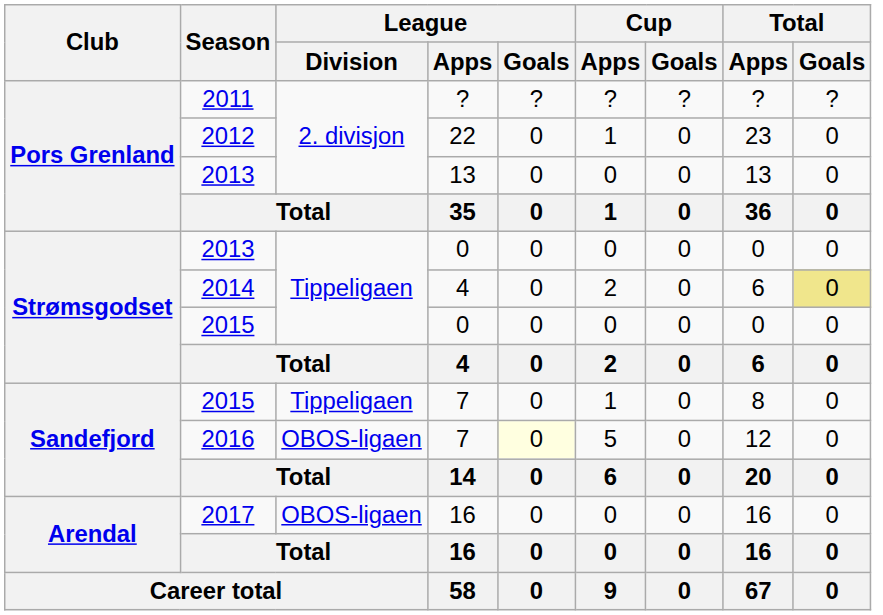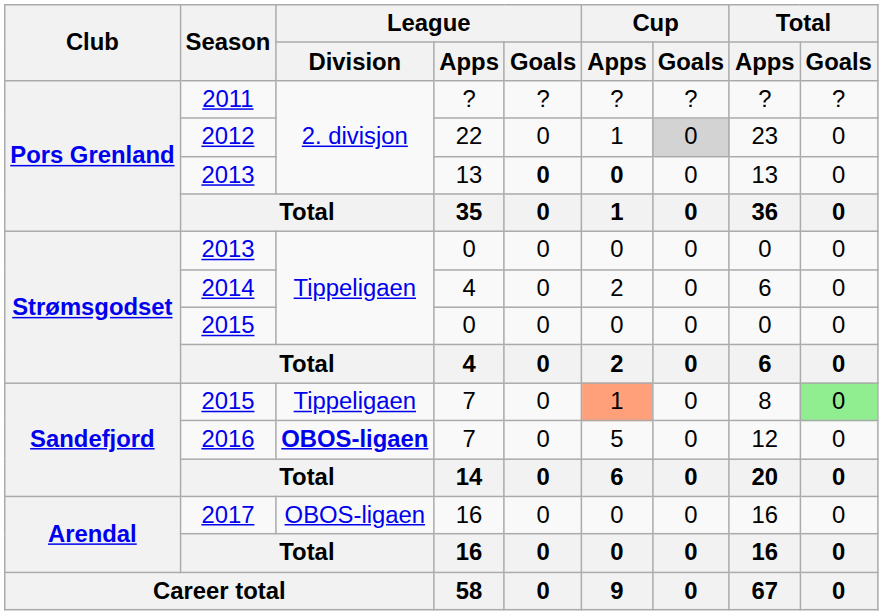(684, 136) no background -> (691, 136) lightgrey background
(536, 174) normal -> (543, 174) bold
(610, 174) normal -> (617, 174) bold
(832, 288) khaki background -> (839, 288) no background
(610, 401) no background -> (617, 401) lightsalmon background
(832, 401) no background -> (839, 401) lightgreen background
(352, 439) normal -> (355, 439) bold
(536, 439) lightyellow background -> (543, 439) no background
